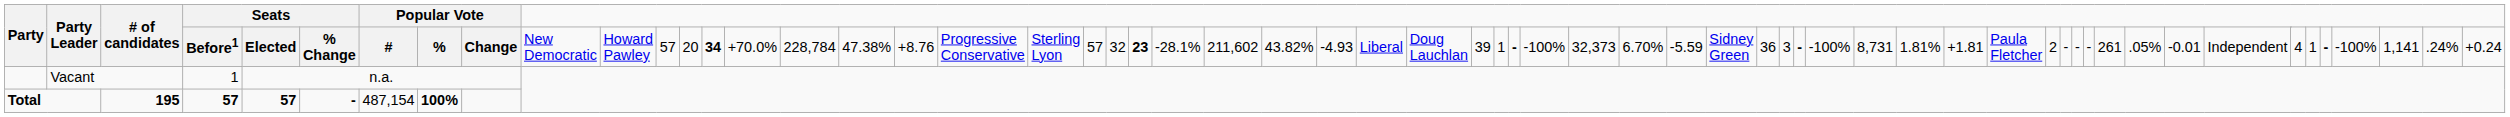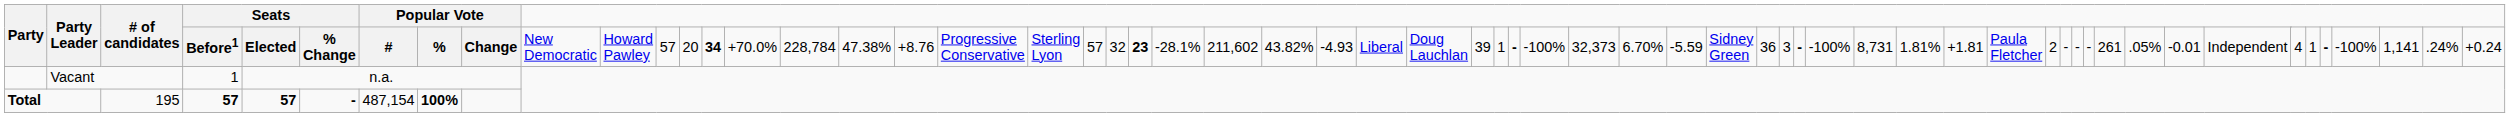(168, 100) bold -> (168, 100) normal
